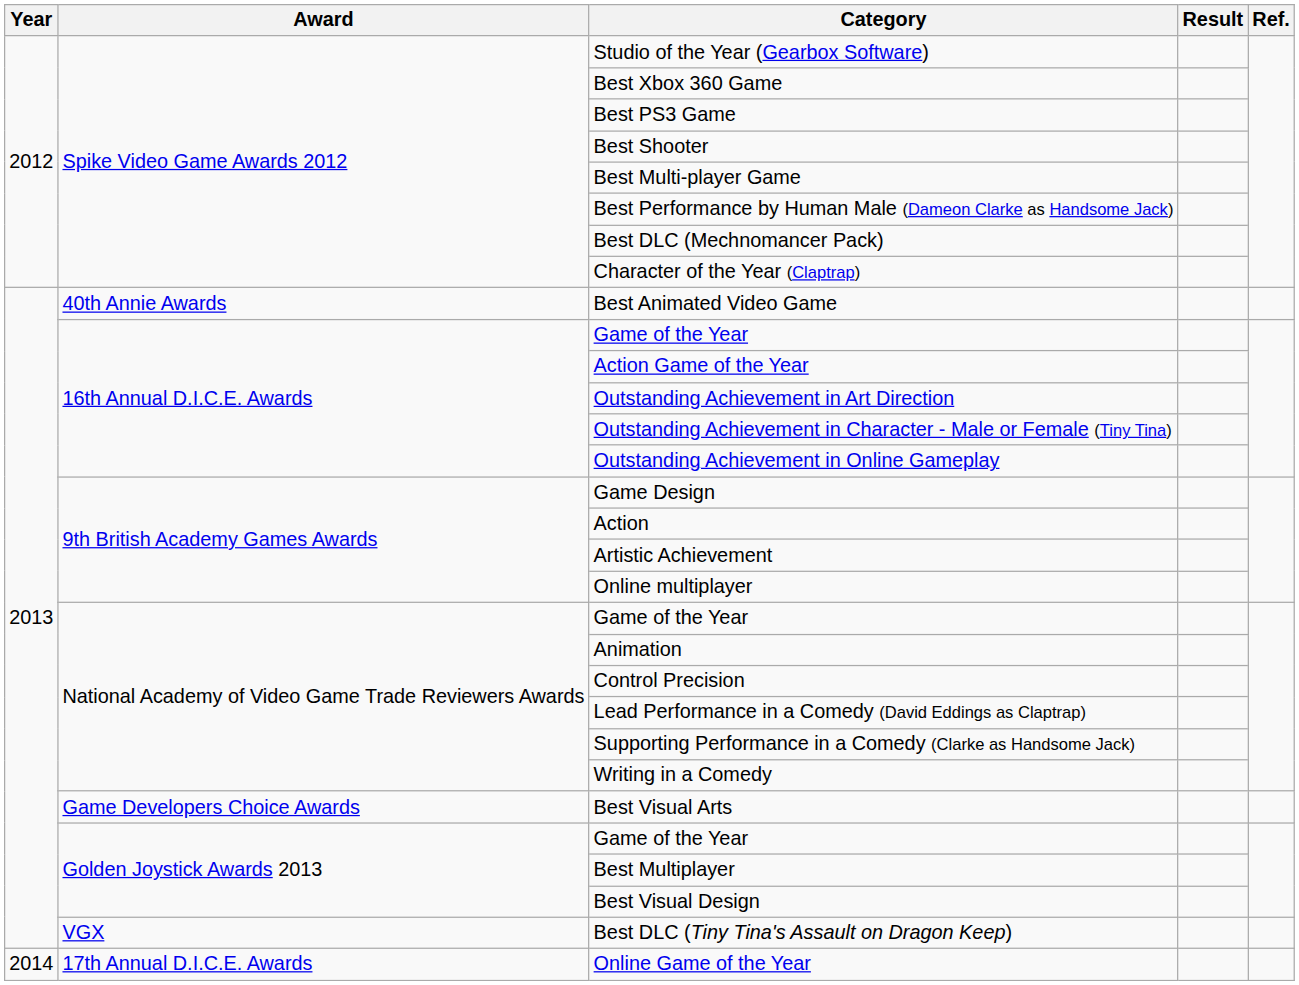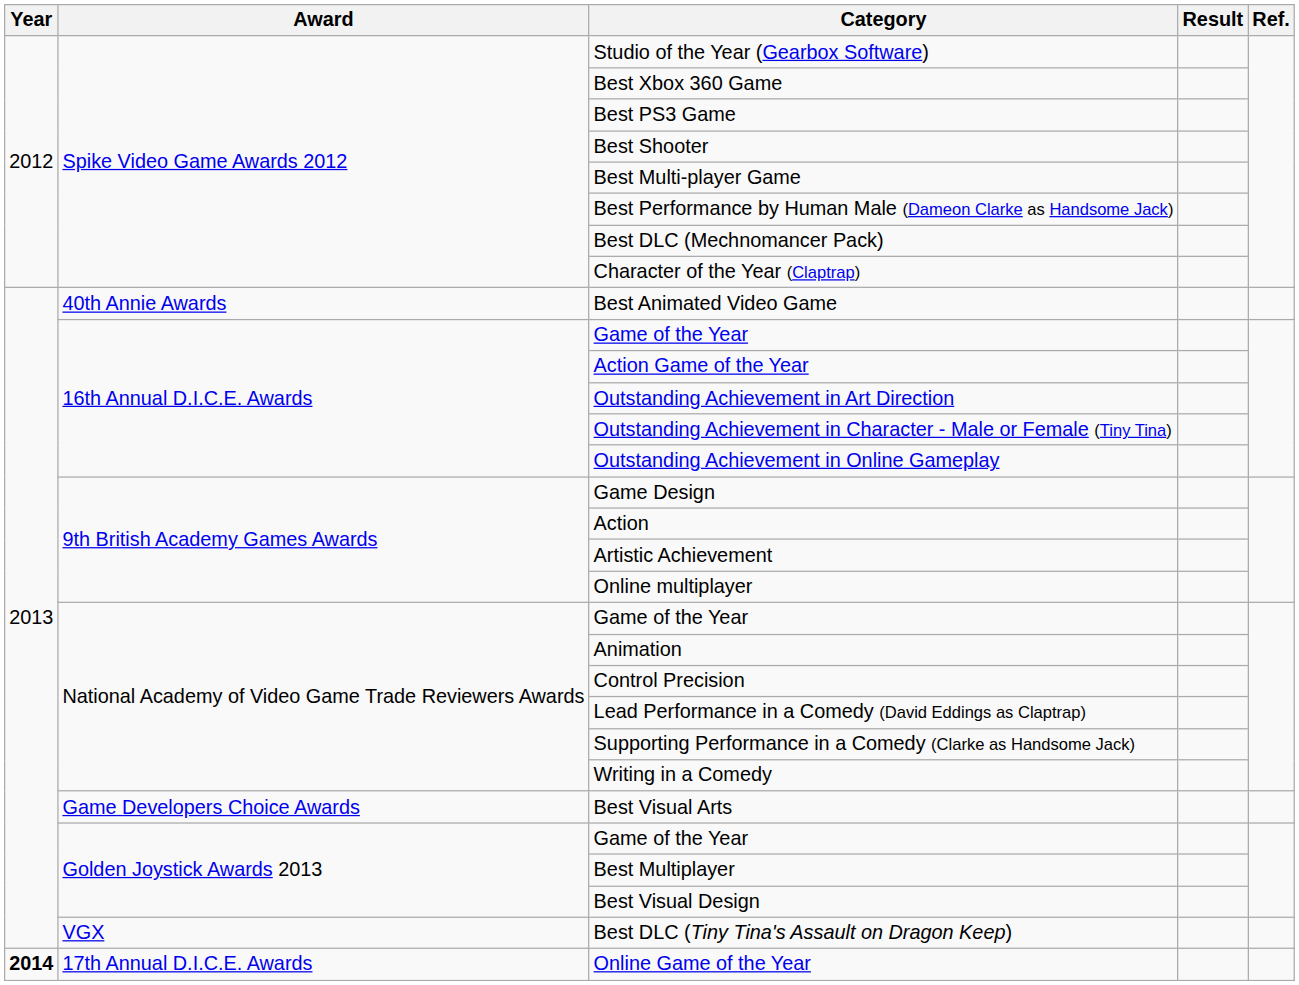(31, 964) normal -> (31, 964) bold
